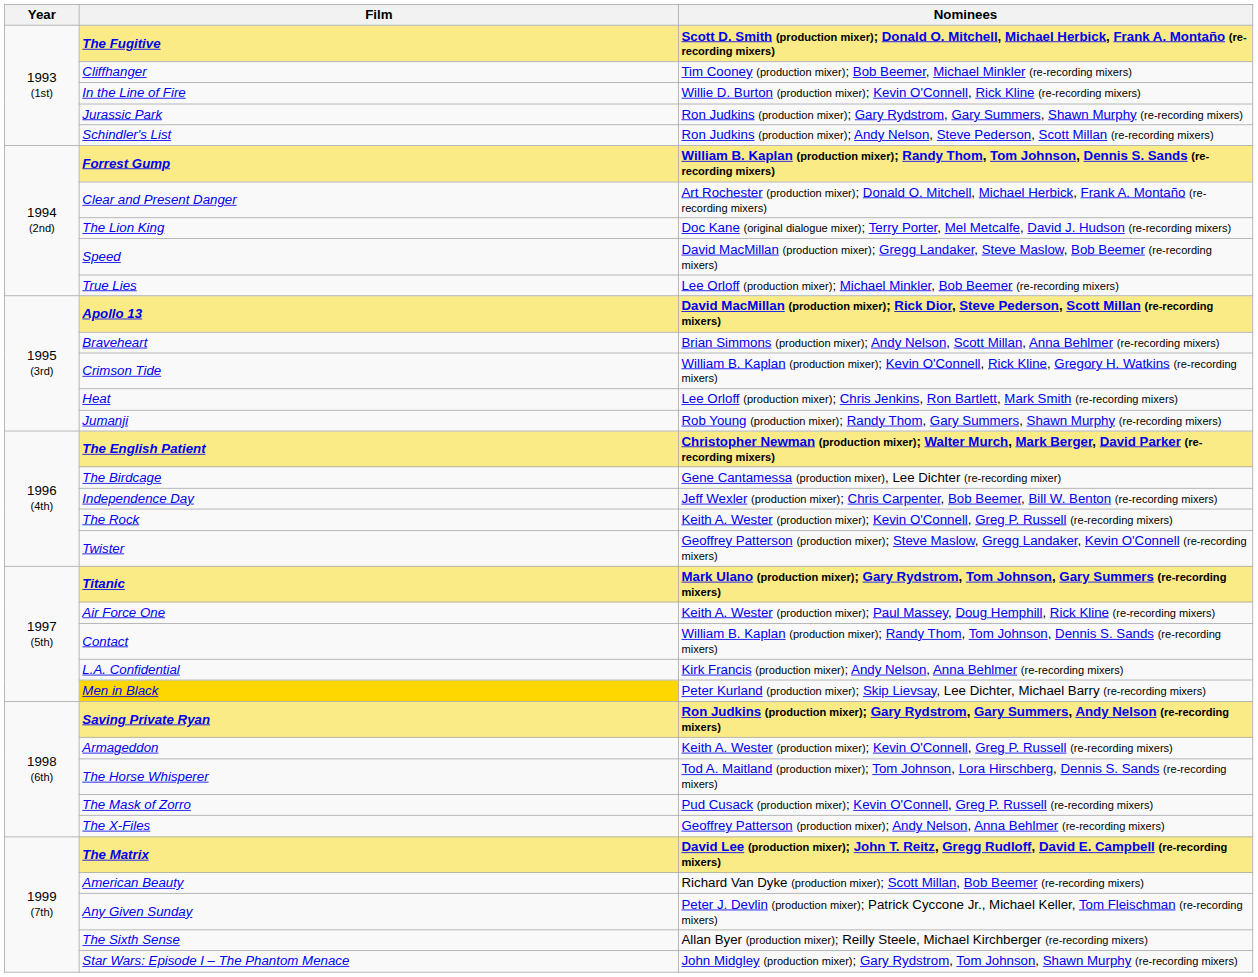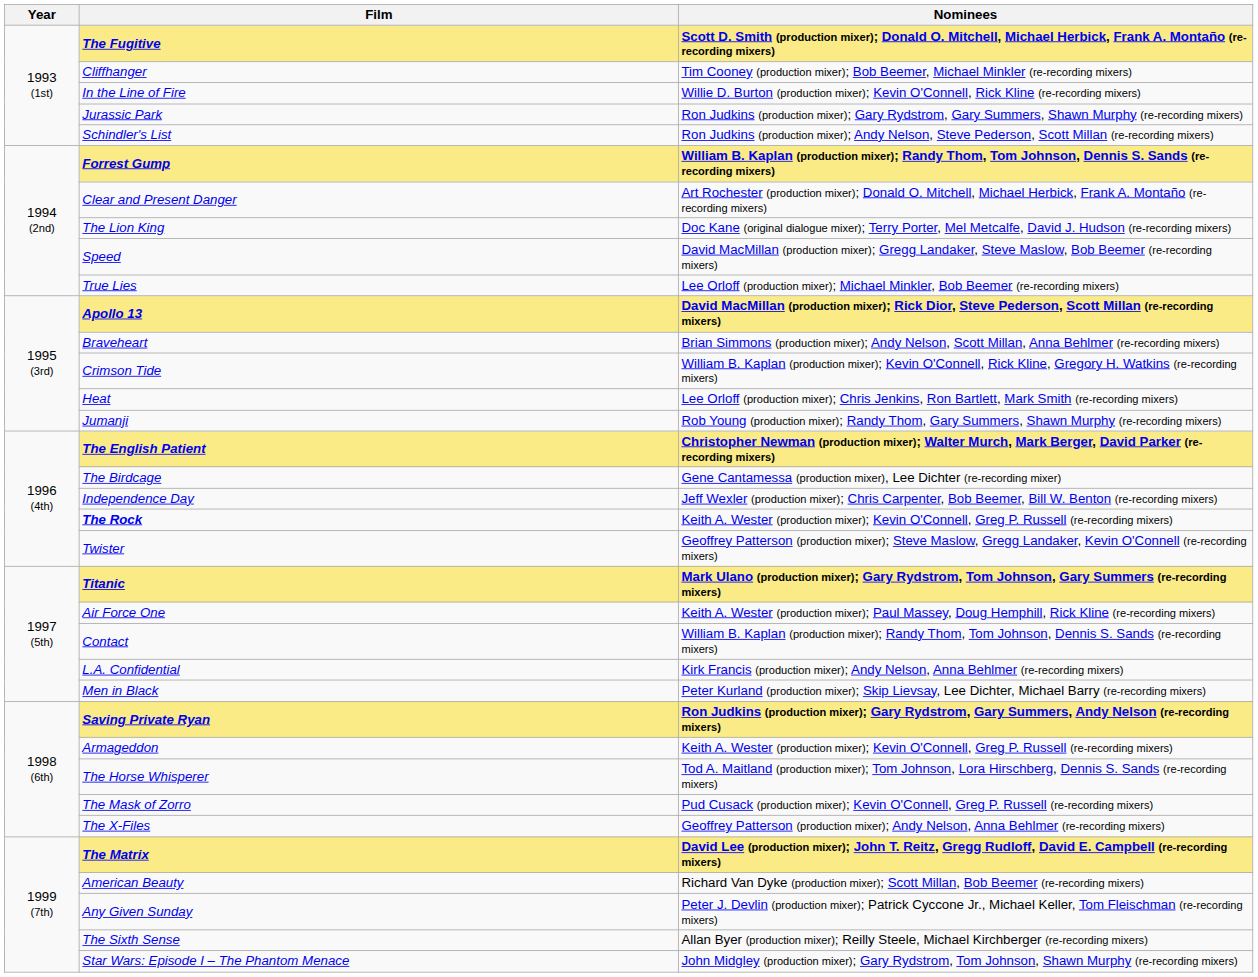(111, 519) normal -> (112, 519) bold
(120, 690) gold background -> (120, 690) no background
